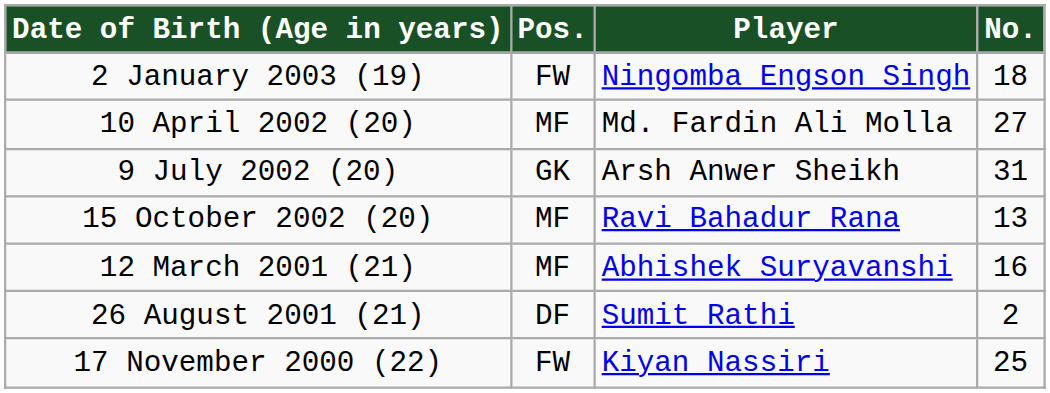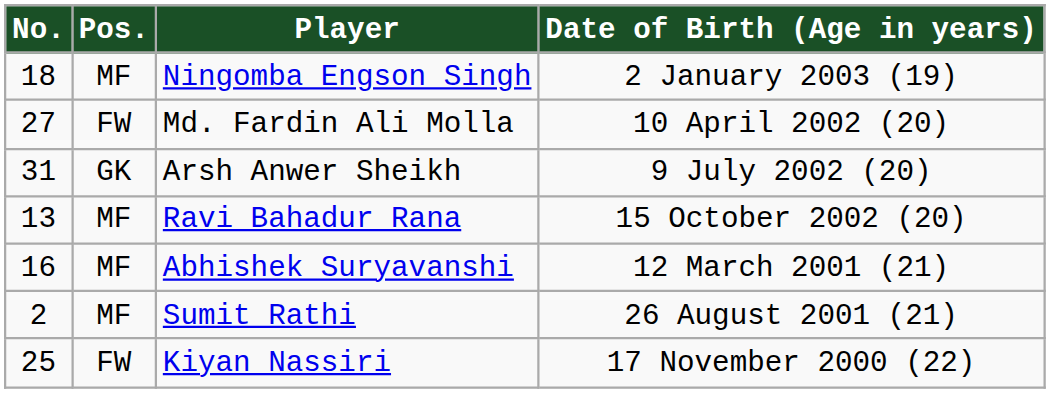columns swapped: (1011, 29) <-> (258, 29)
(553, 77) FW -> (114, 77) MF
(553, 124) MF -> (114, 124) FW
(553, 315) DF -> (114, 315) MF
